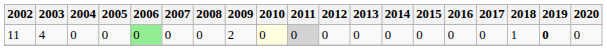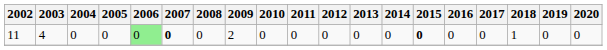(168, 34) normal -> (168, 34) bold
(263, 34) lightyellow background -> (263, 34) no background
(294, 34) lightgrey background -> (294, 34) no background
(419, 34) normal -> (419, 34) bold
(545, 34) bold -> (545, 34) normal
